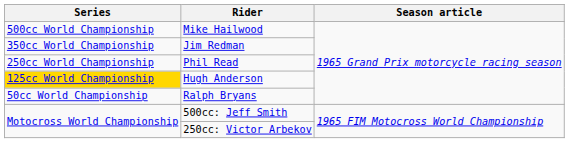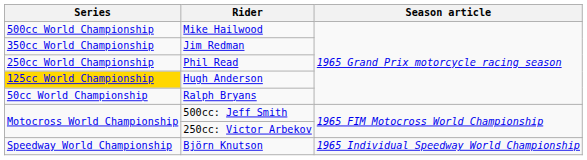+ row: (223, 146)
